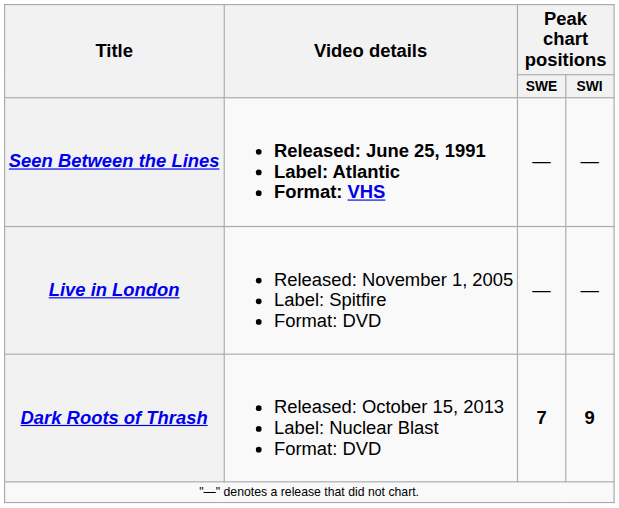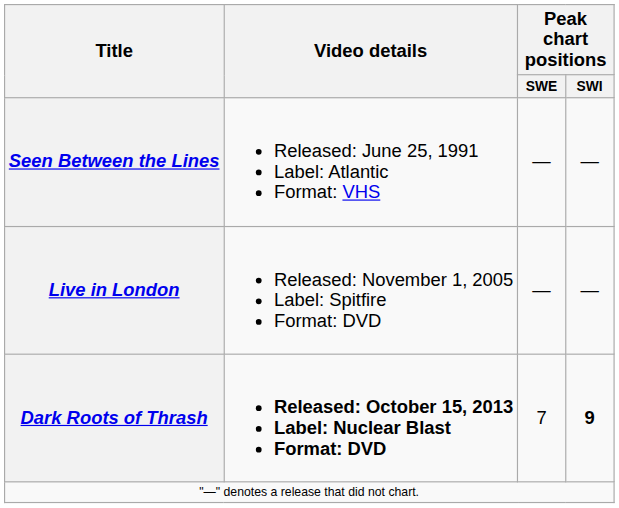(371, 172) bold -> (371, 172) normal
(371, 428) normal -> (371, 428) bold
(542, 418) bold -> (542, 418) normal
